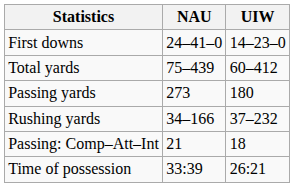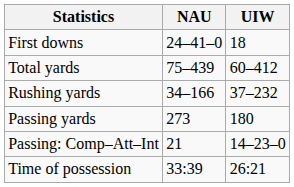(258, 42) 14–23–0 -> (238, 42) 18
rows swapped: (54, 118) <-> (52, 93)
(238, 144) 18 -> (258, 144) 14–23–0
